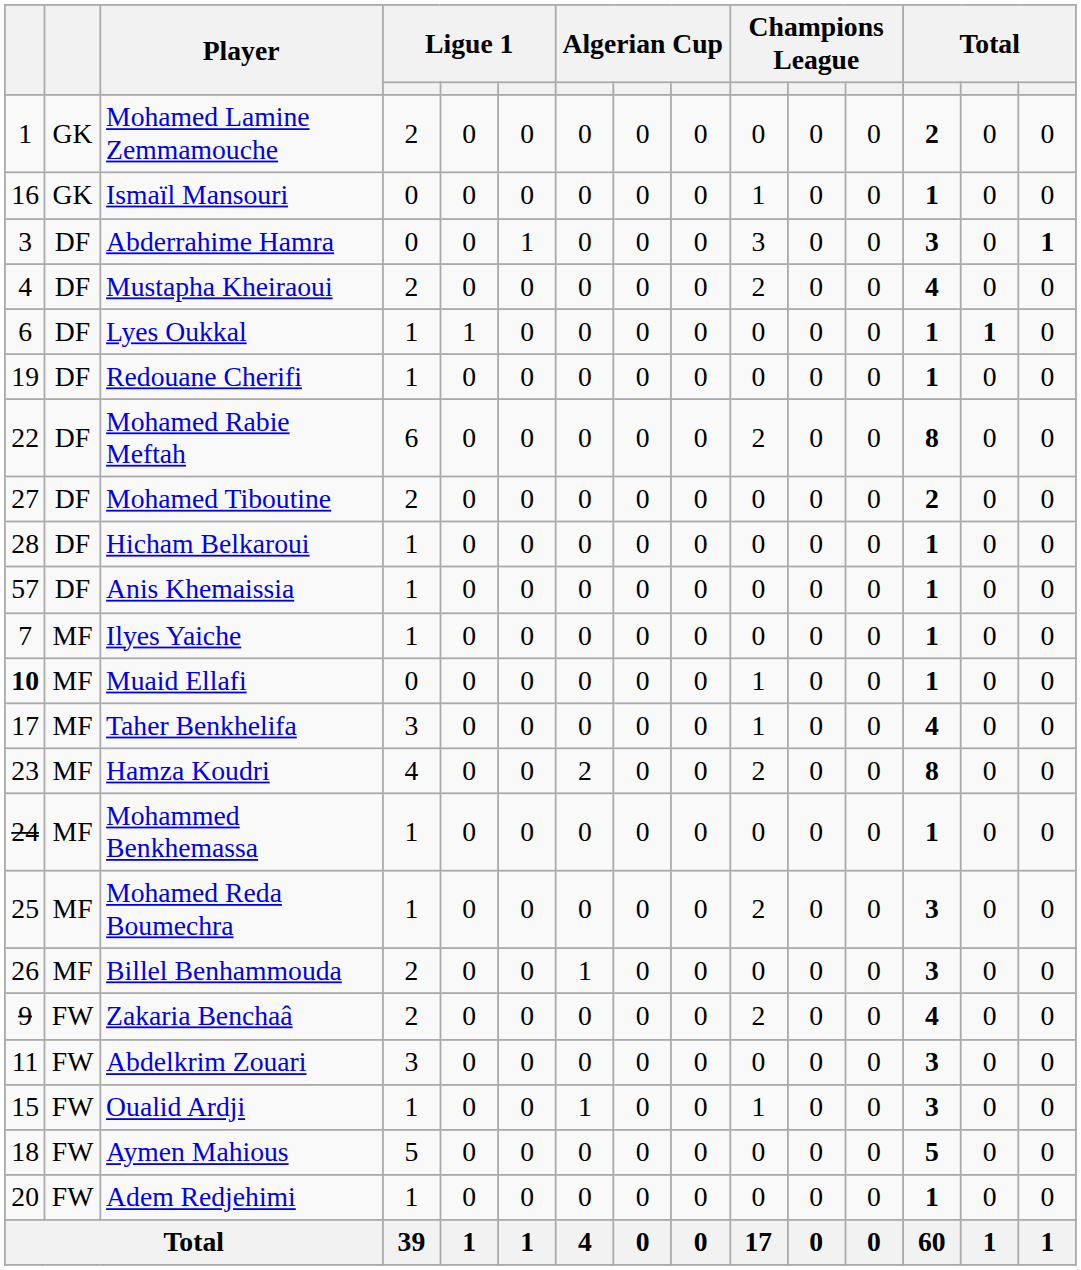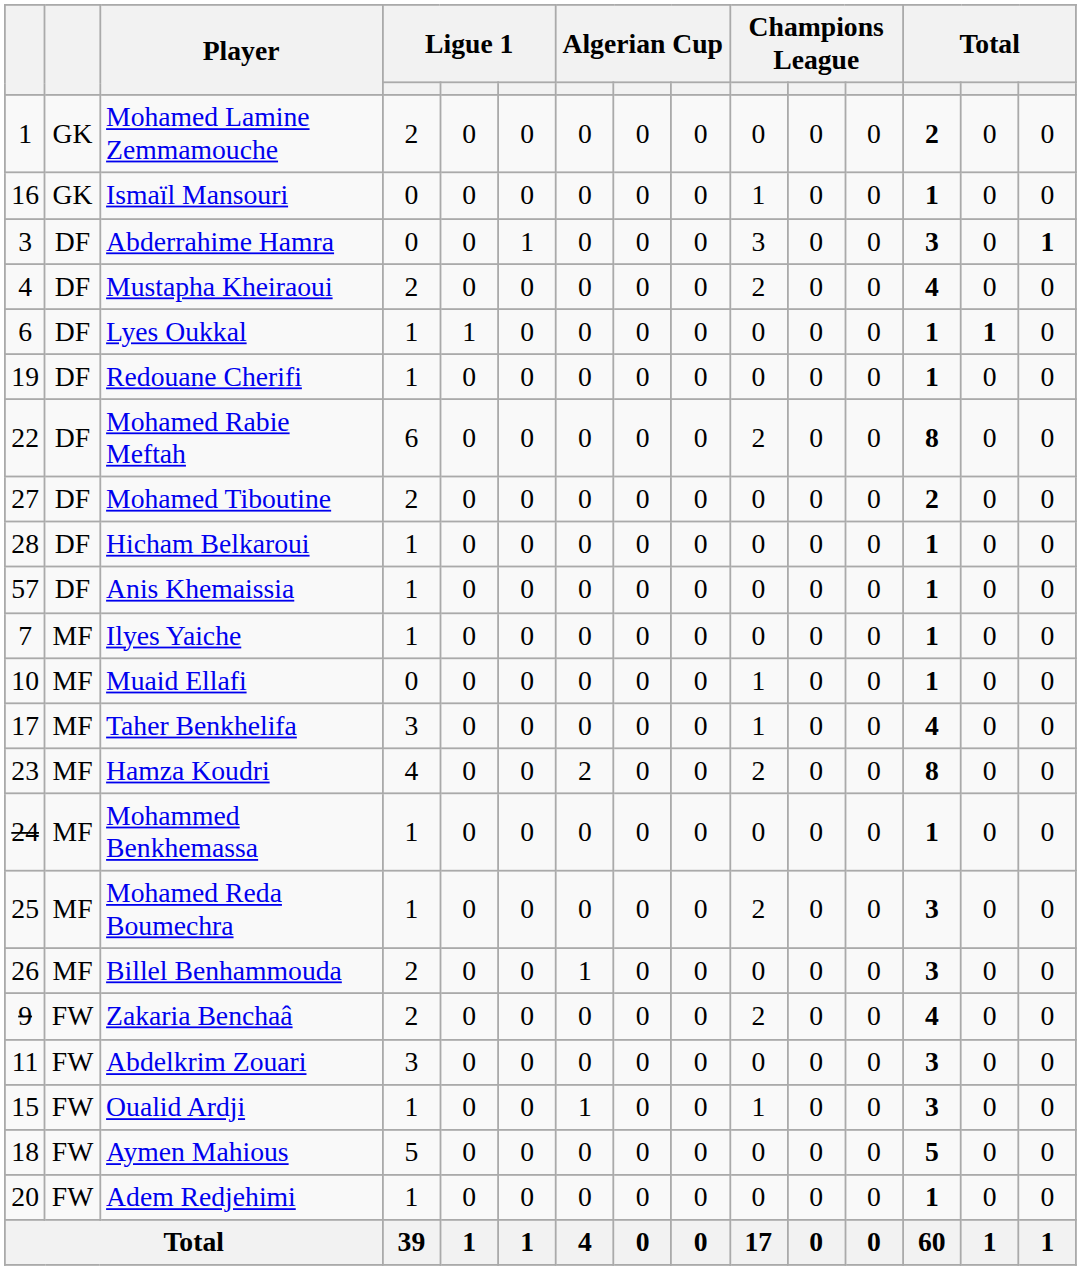(25, 680) bold -> (25, 680) normal
